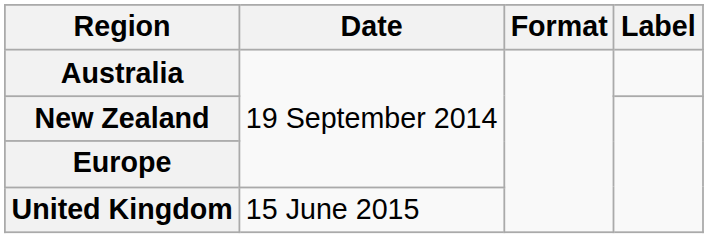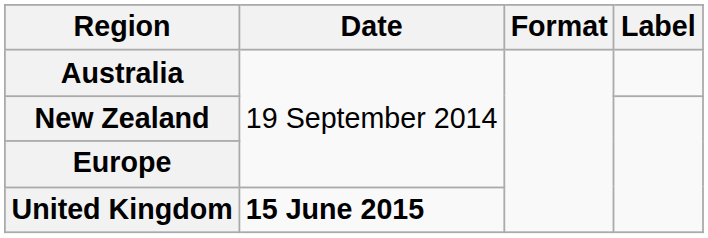(333, 208) normal -> (335, 208) bold
